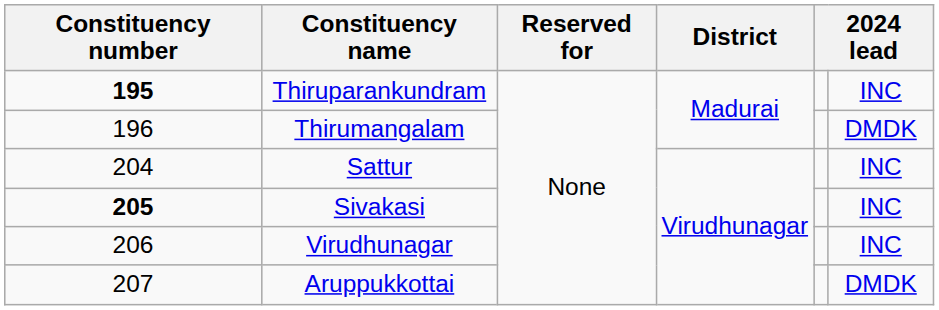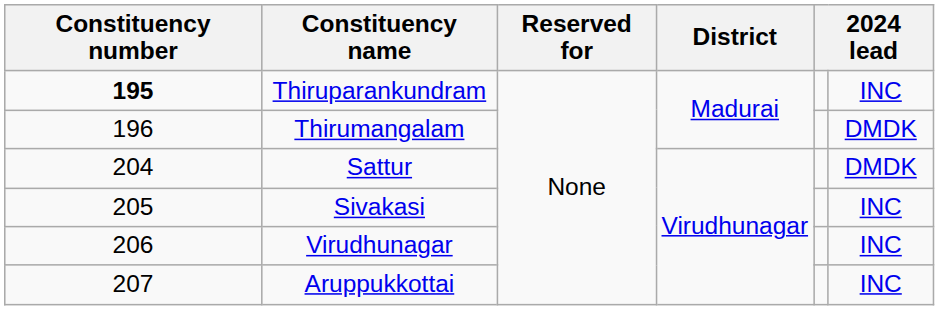(881, 167) INC -> (881, 167) DMDK
(133, 206) bold -> (133, 206) normal
(881, 284) DMDK -> (881, 284) INC
